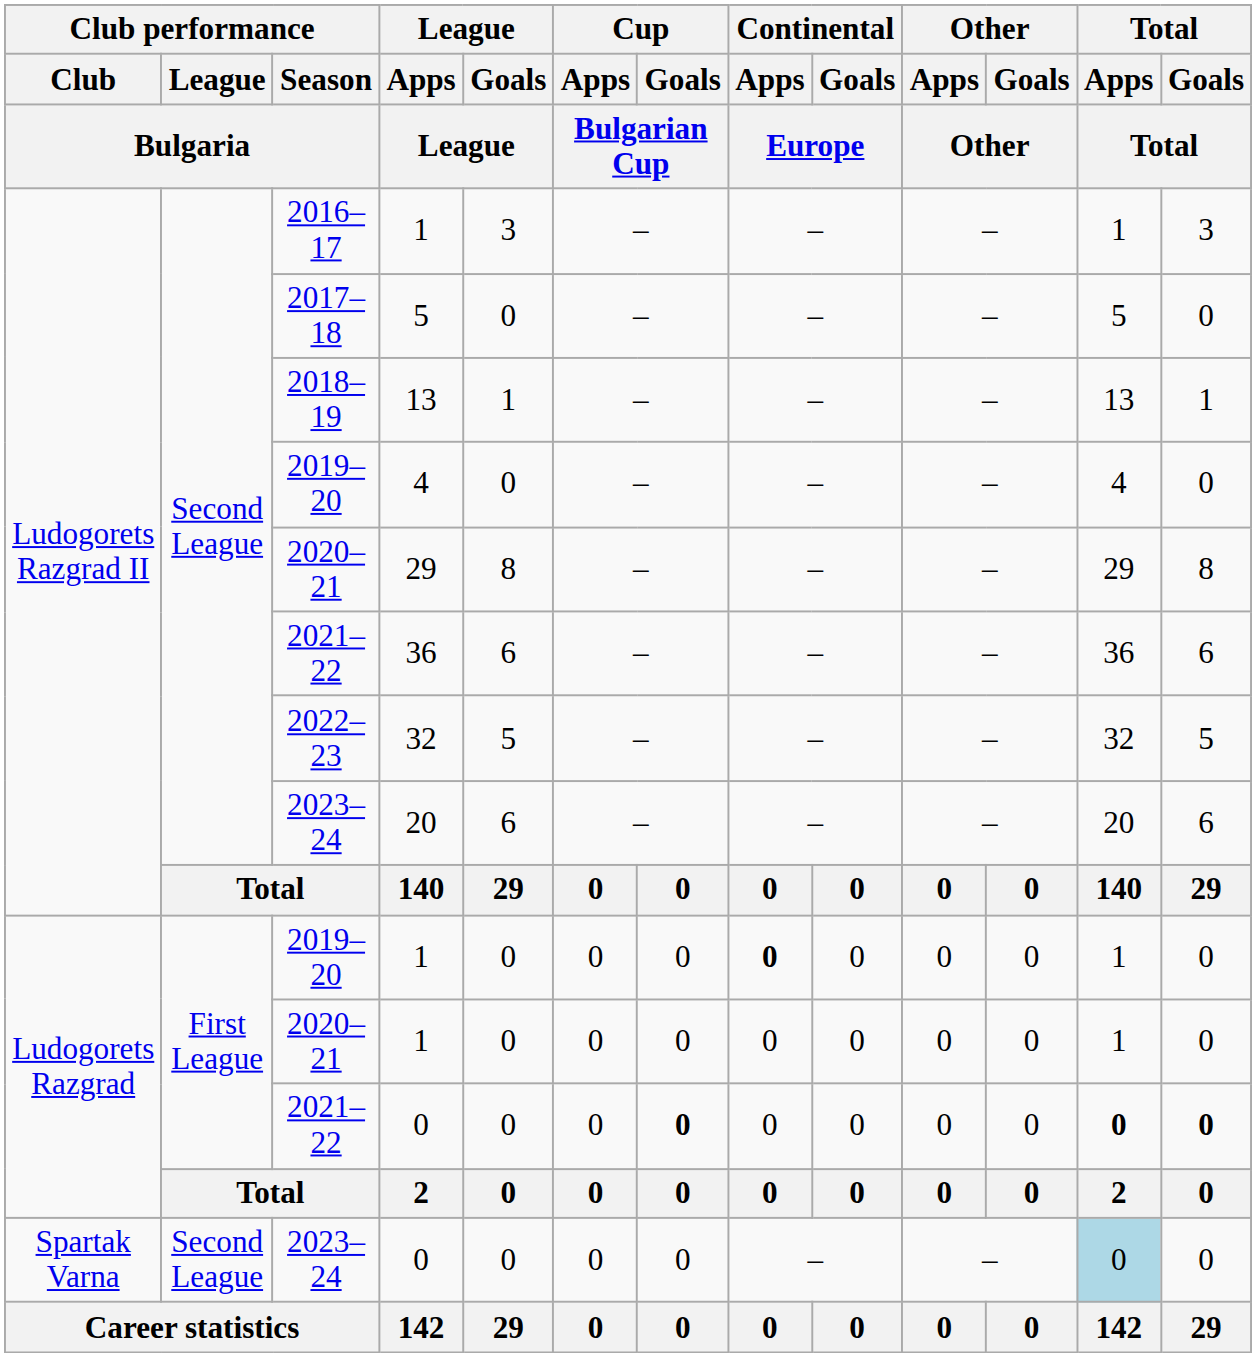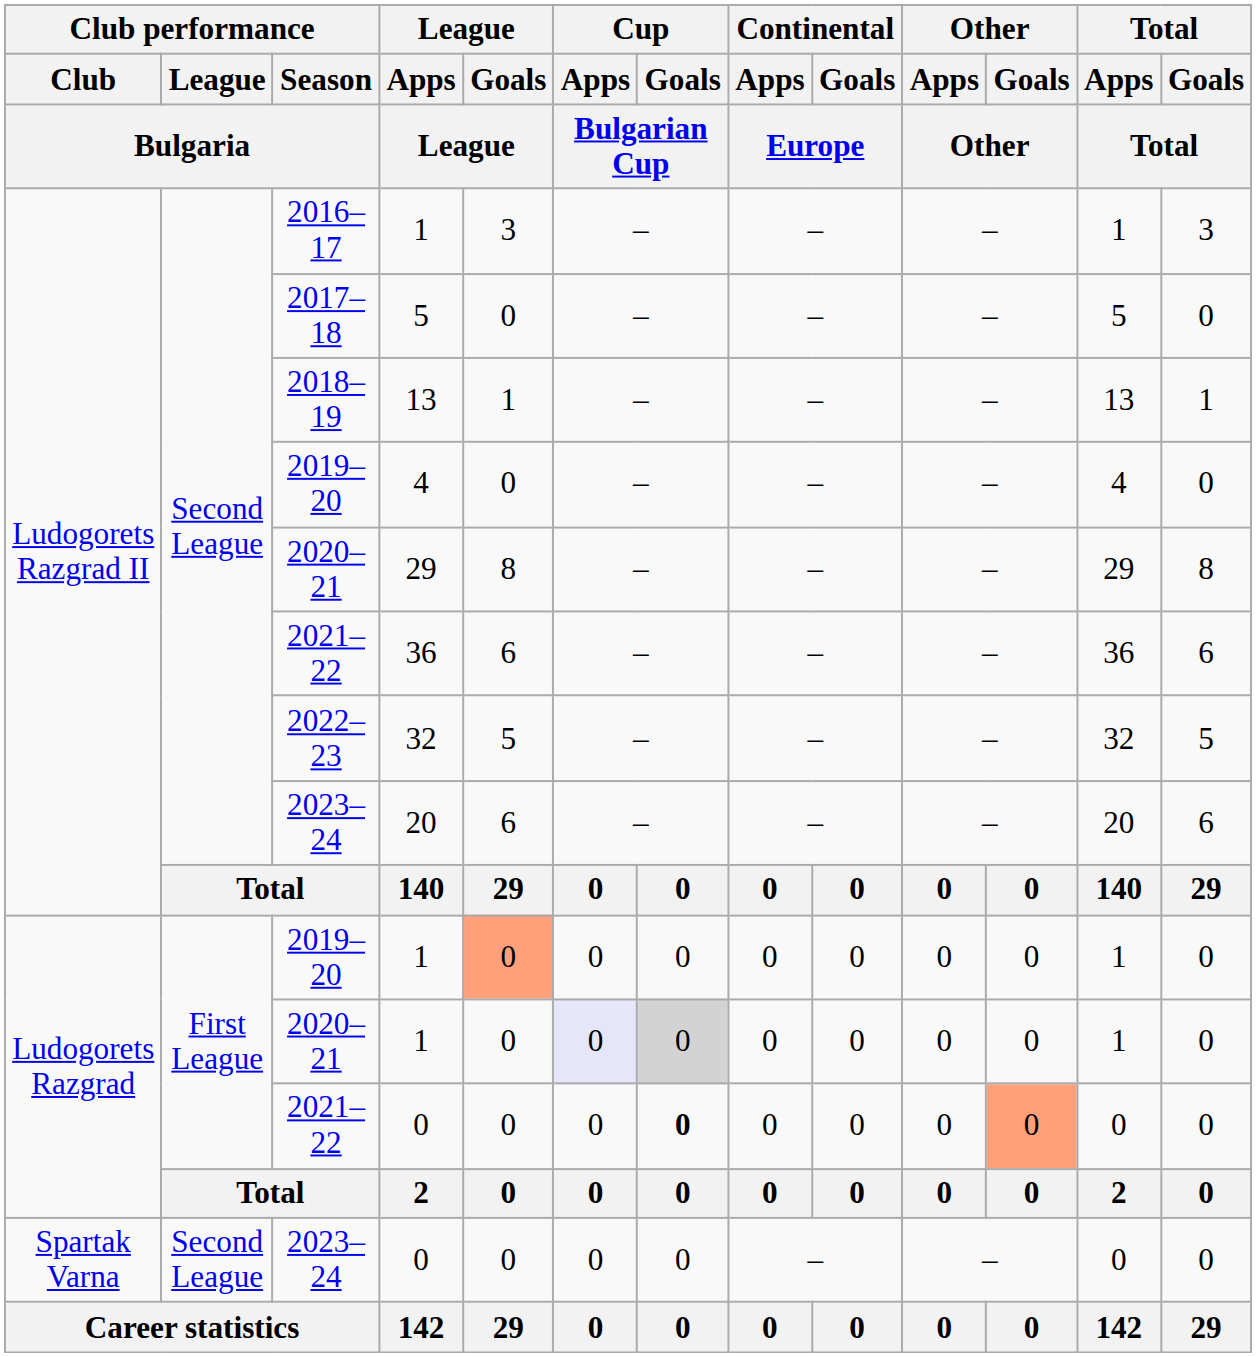(508, 956) no background -> (508, 956) lightsalmon background
(770, 956) bold -> (770, 956) normal
(595, 1041) no background -> (595, 1041) lavender background
(683, 1041) no background -> (683, 1041) lightgrey background
(1032, 1125) no background -> (1032, 1125) lightsalmon background
(1119, 1125) bold -> (1119, 1125) normal
(1206, 1125) bold -> (1206, 1125) normal
(1119, 1259) lightblue background -> (1119, 1259) no background
